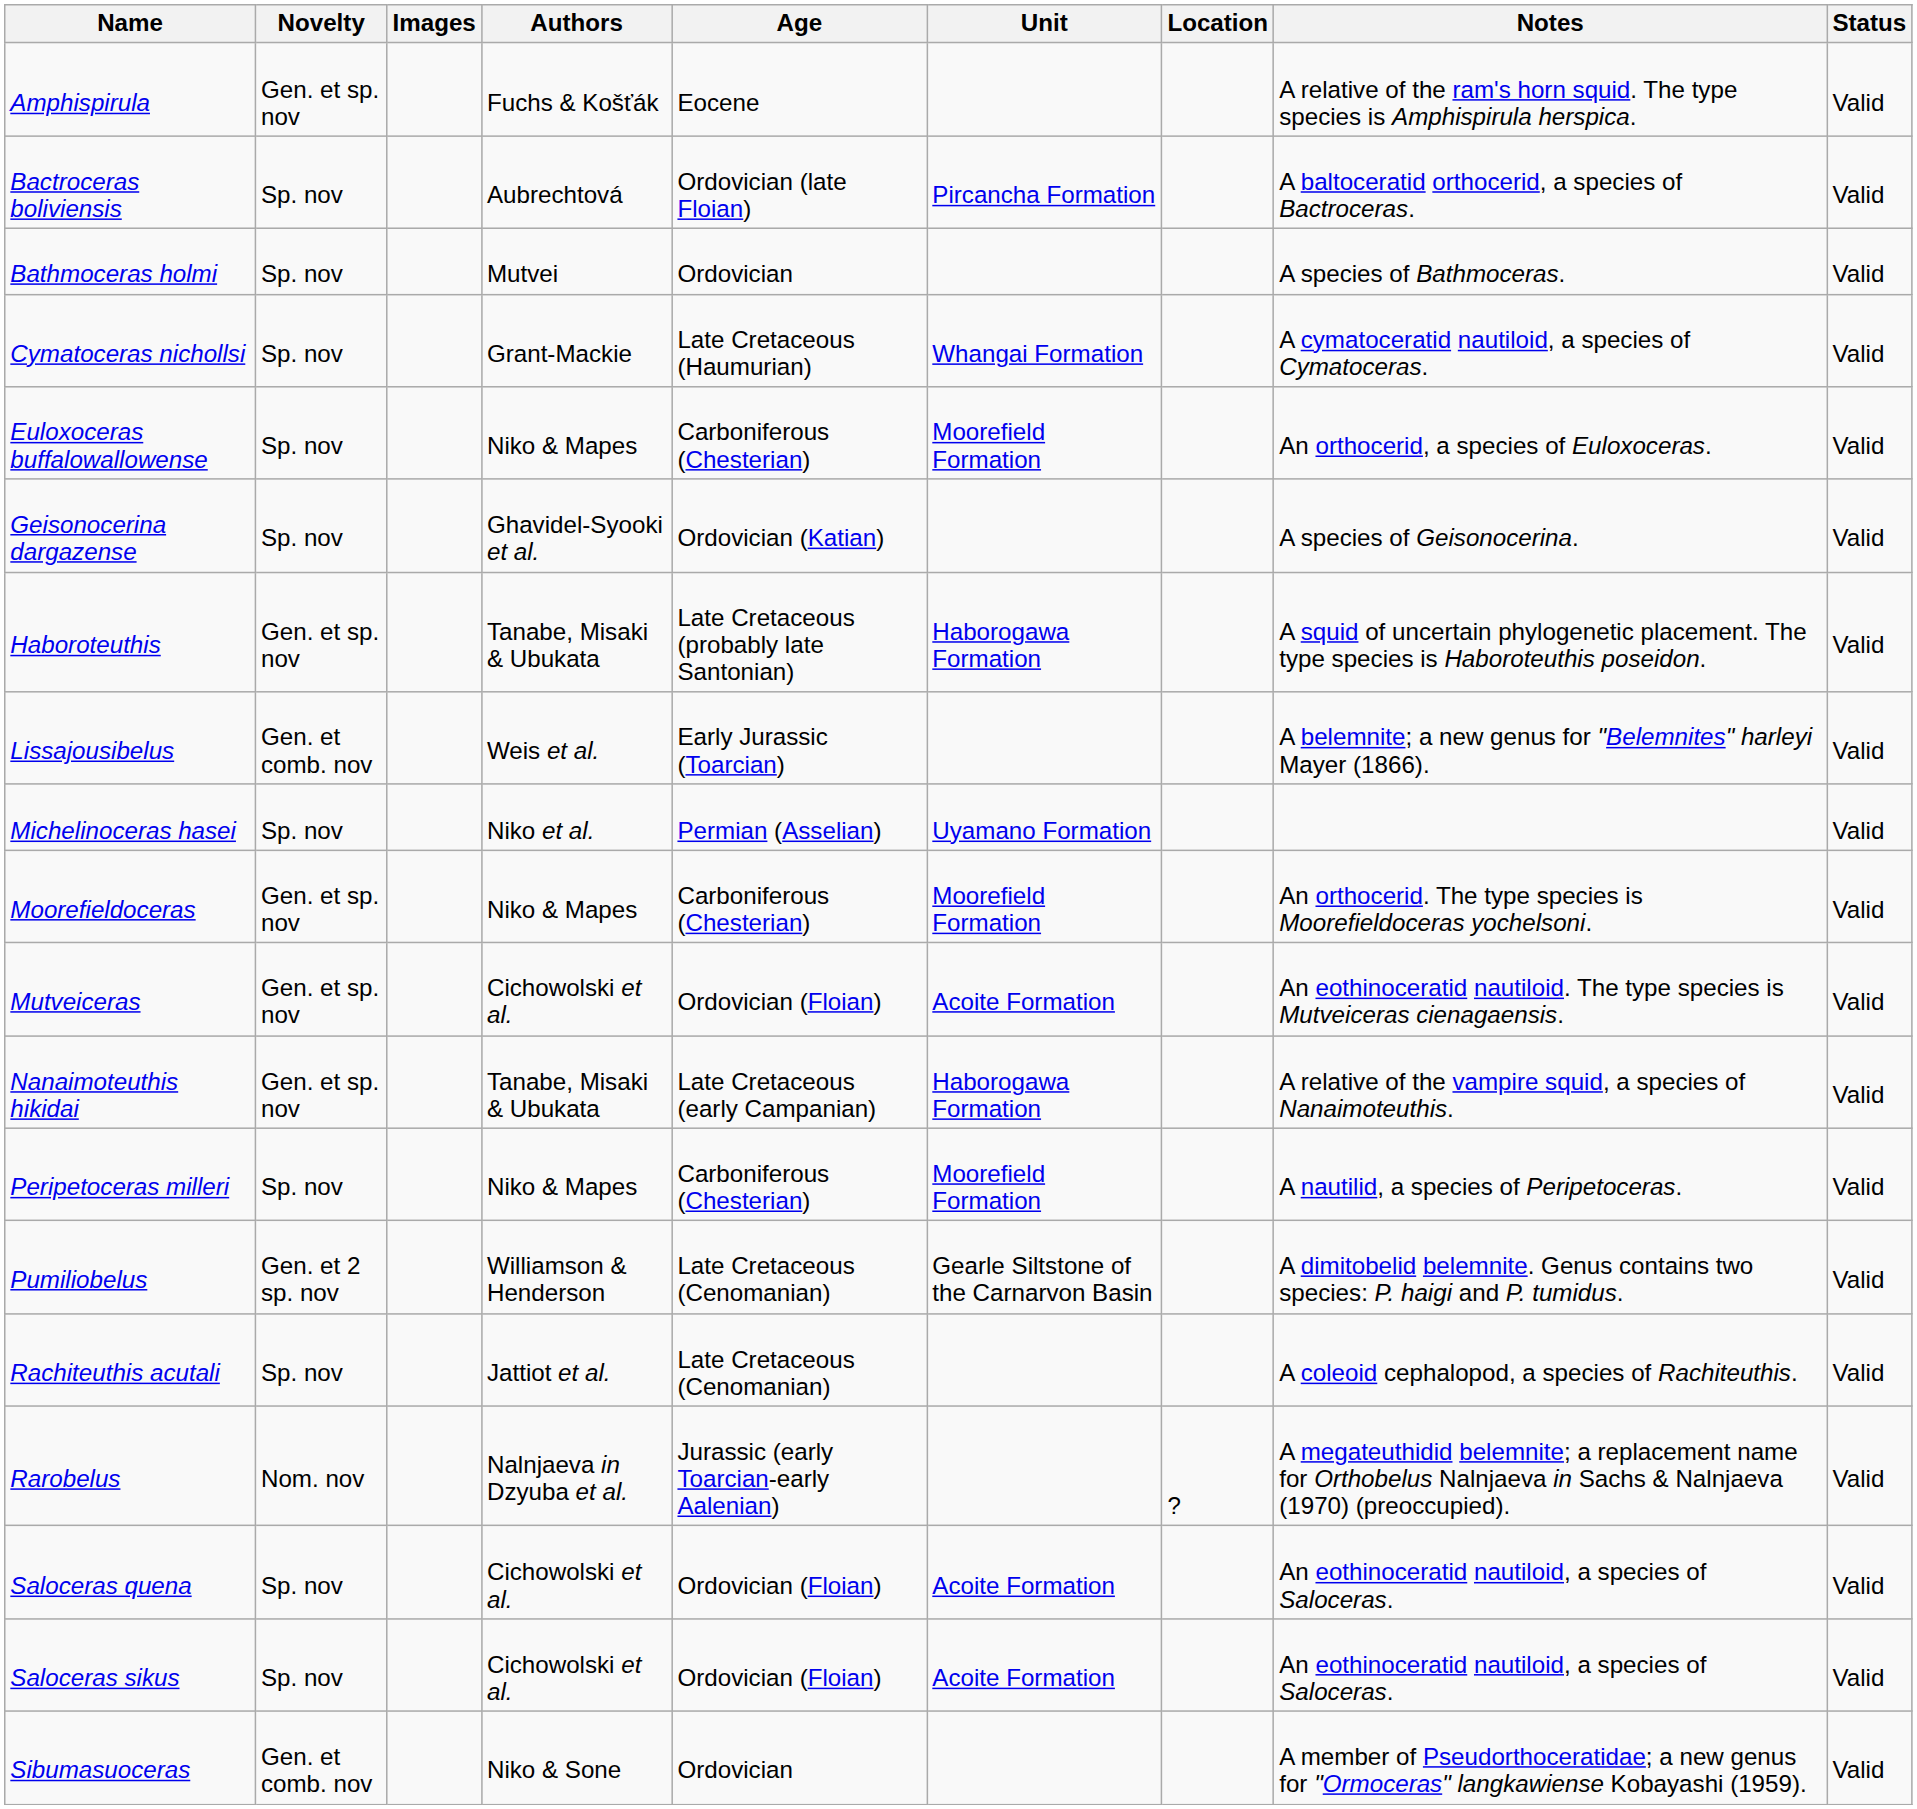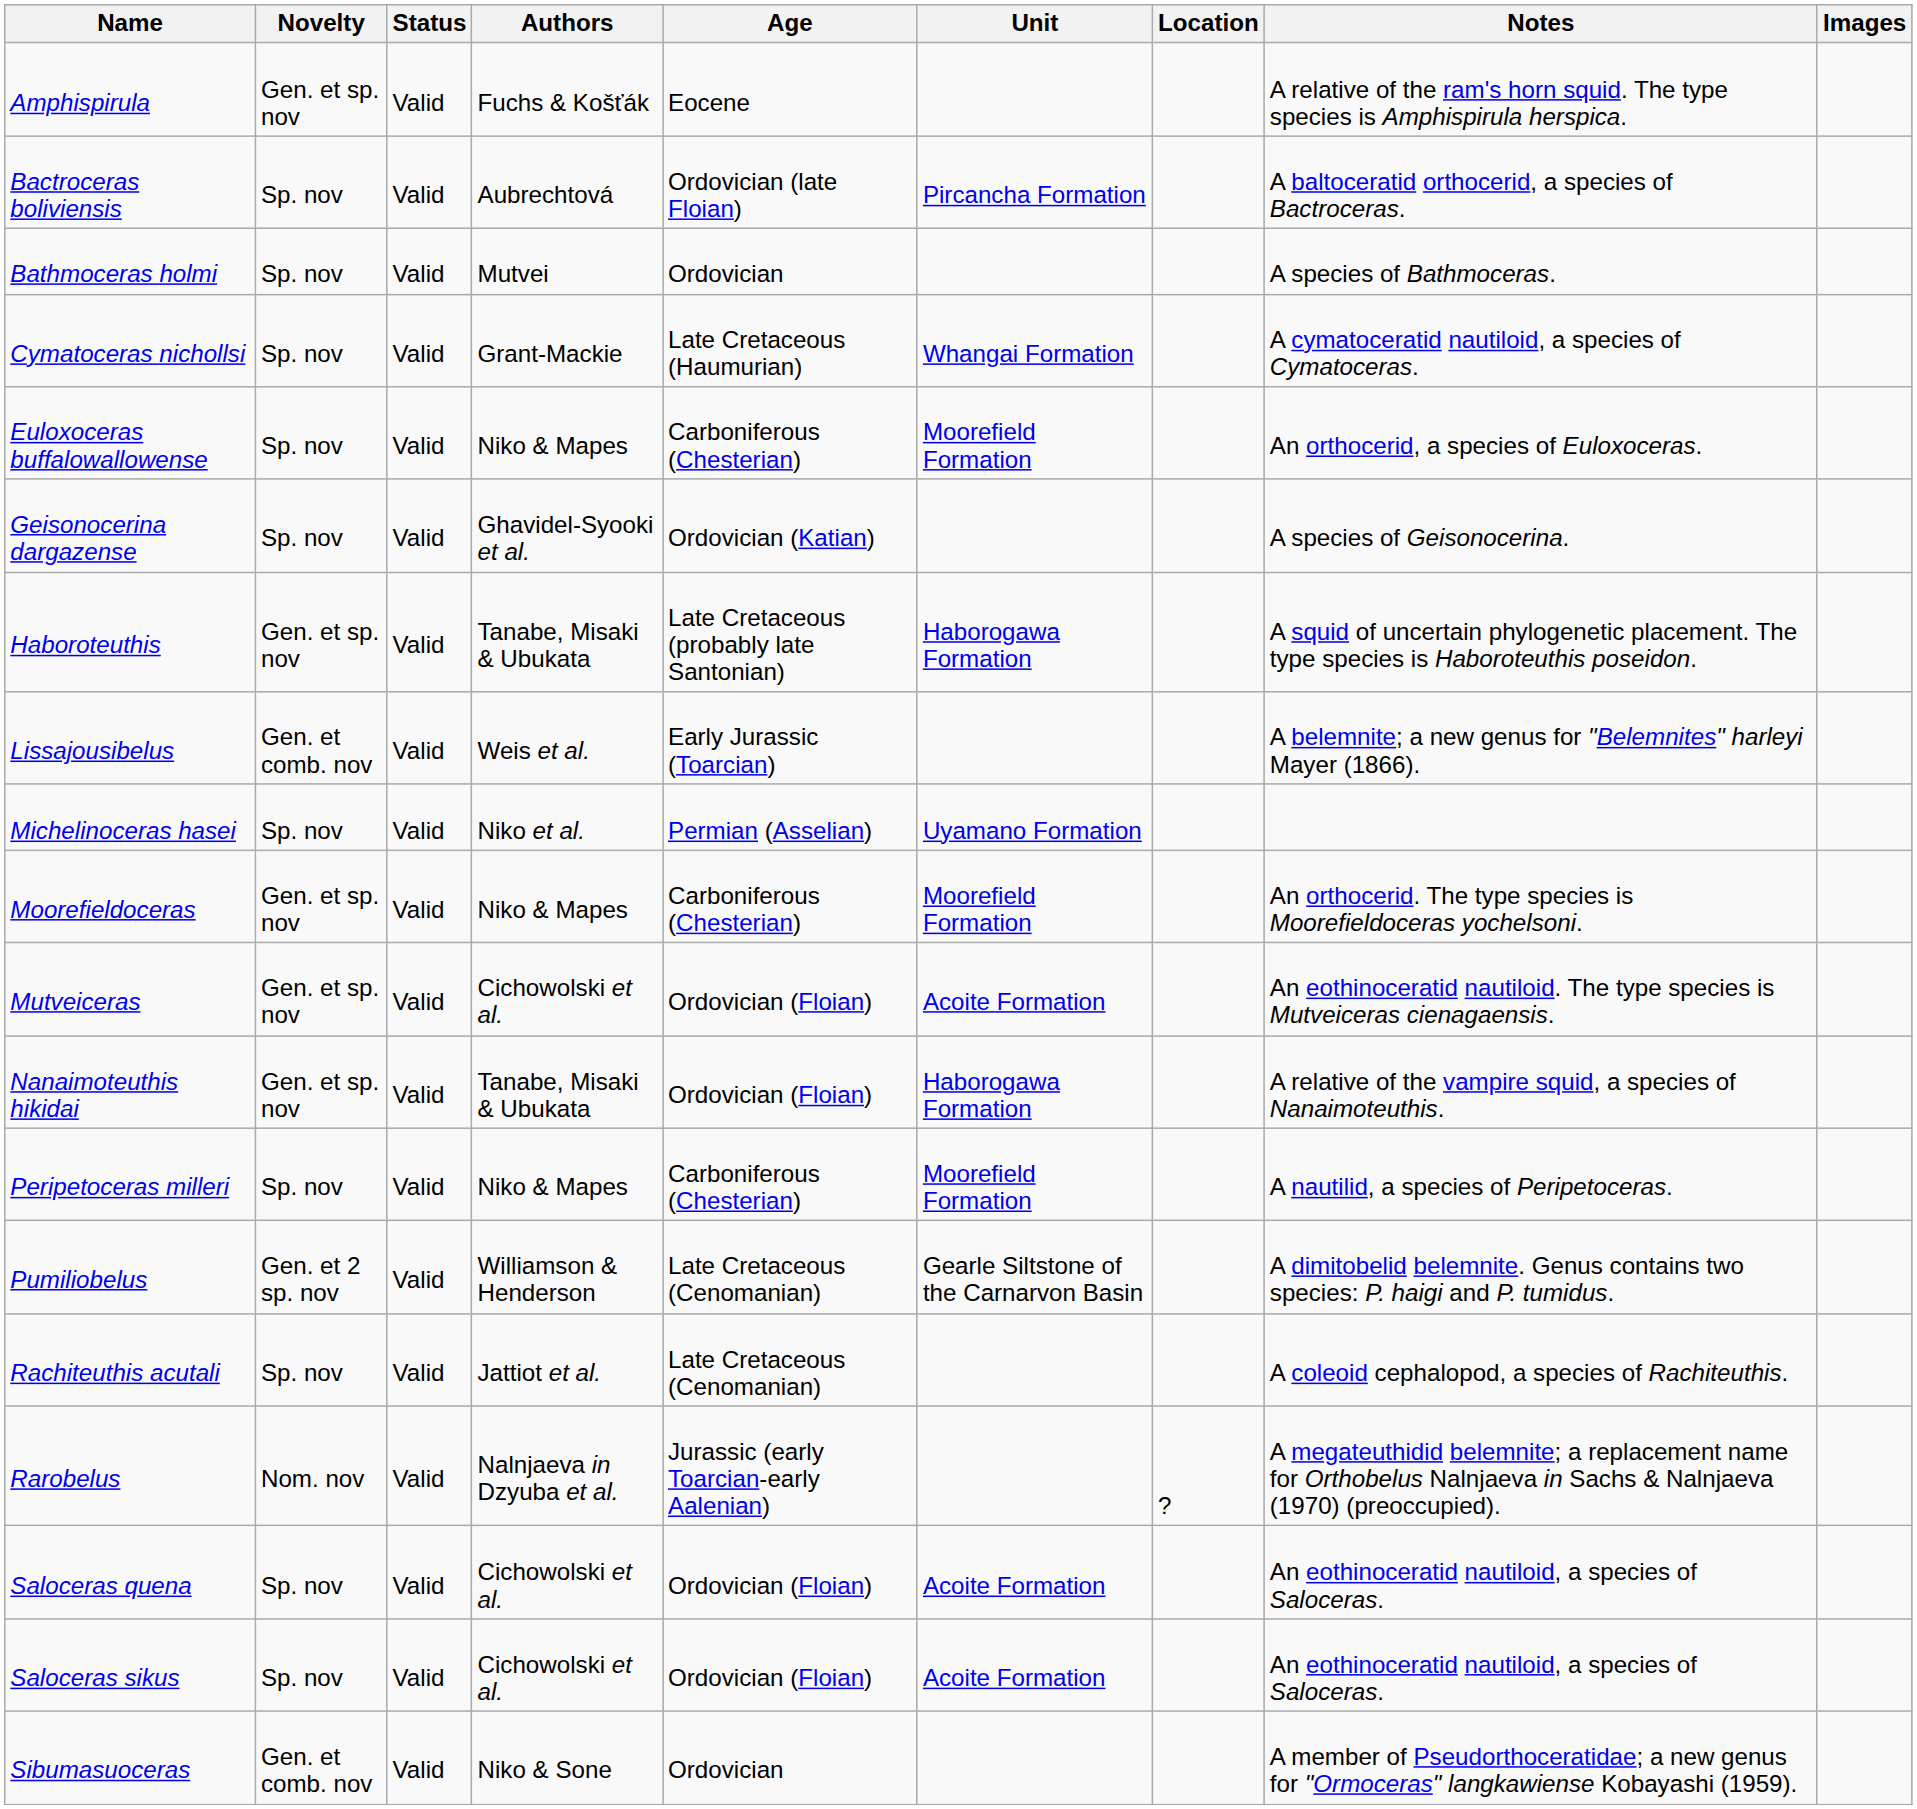columns swapped: (1869, 23) <-> (434, 23)
(777, 1095) Late Cretaceous (early Campanian) -> (770, 1095) Ordovician (Floian)
